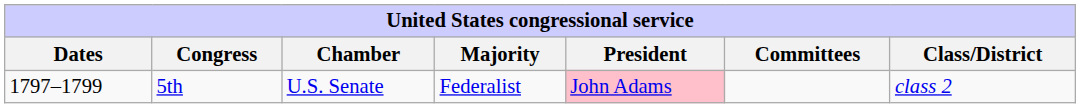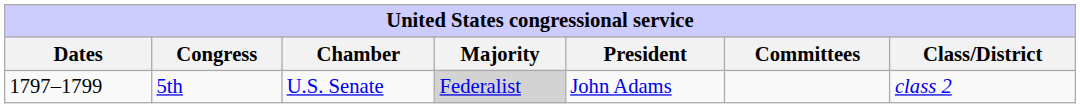(480, 86) no background -> (480, 86) lightgrey background
(621, 86) pink background -> (621, 86) no background
